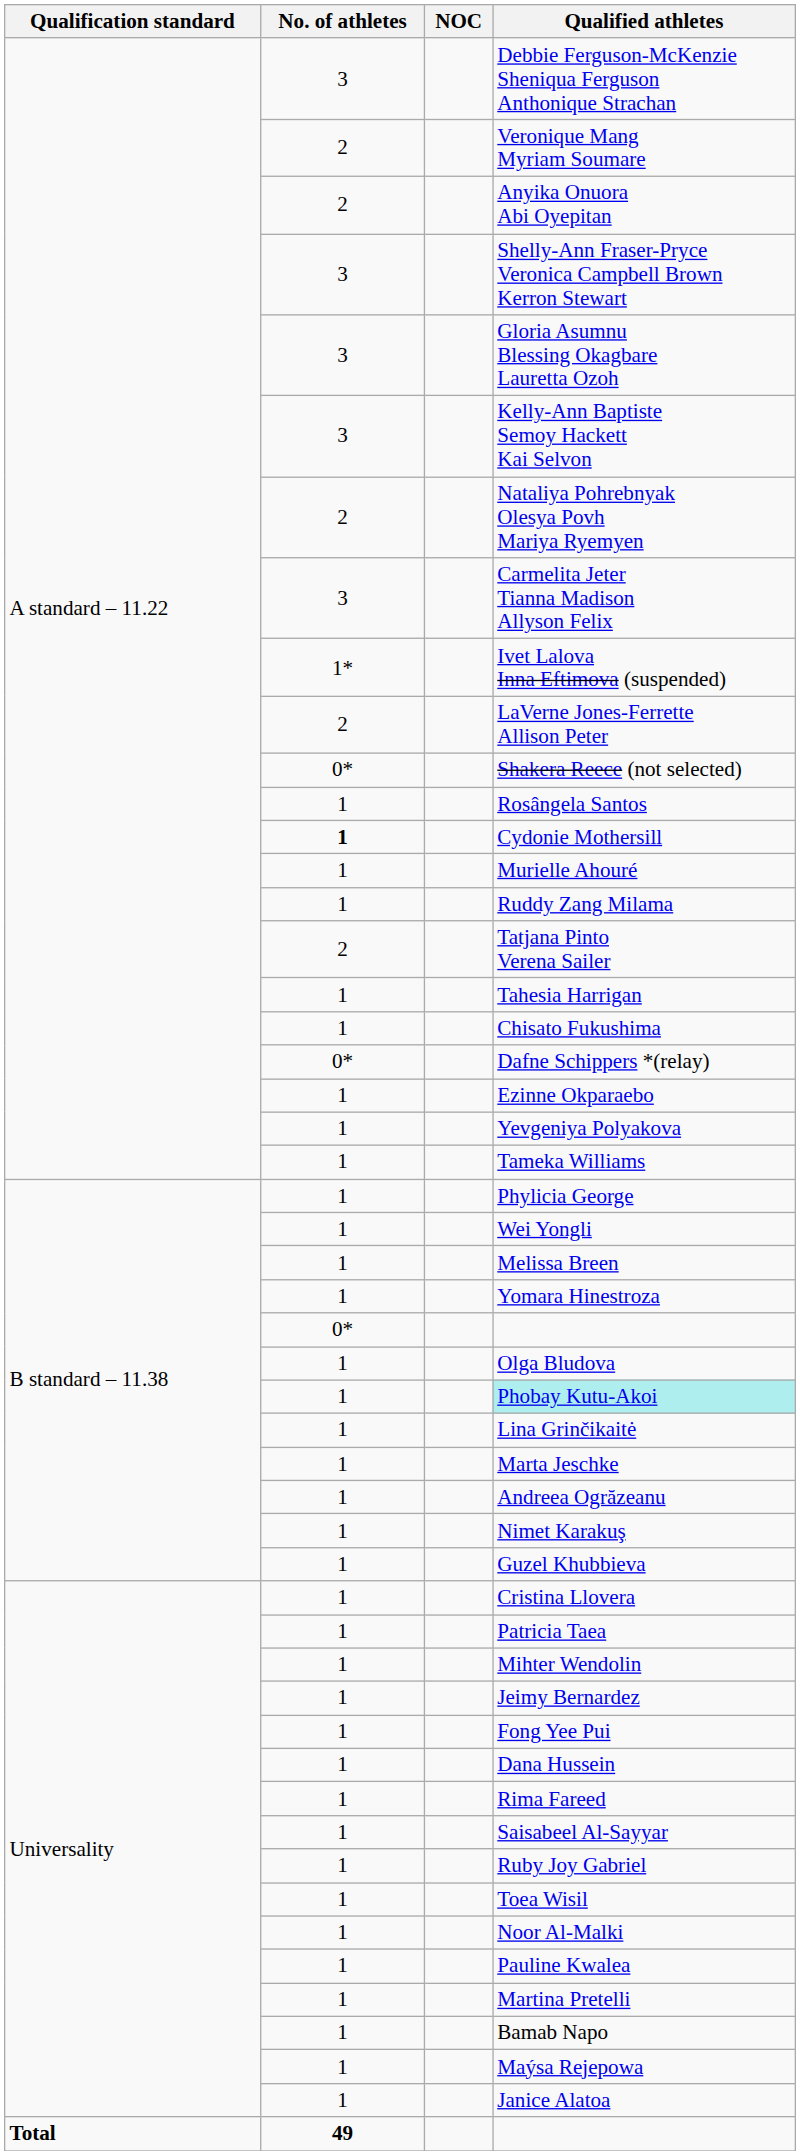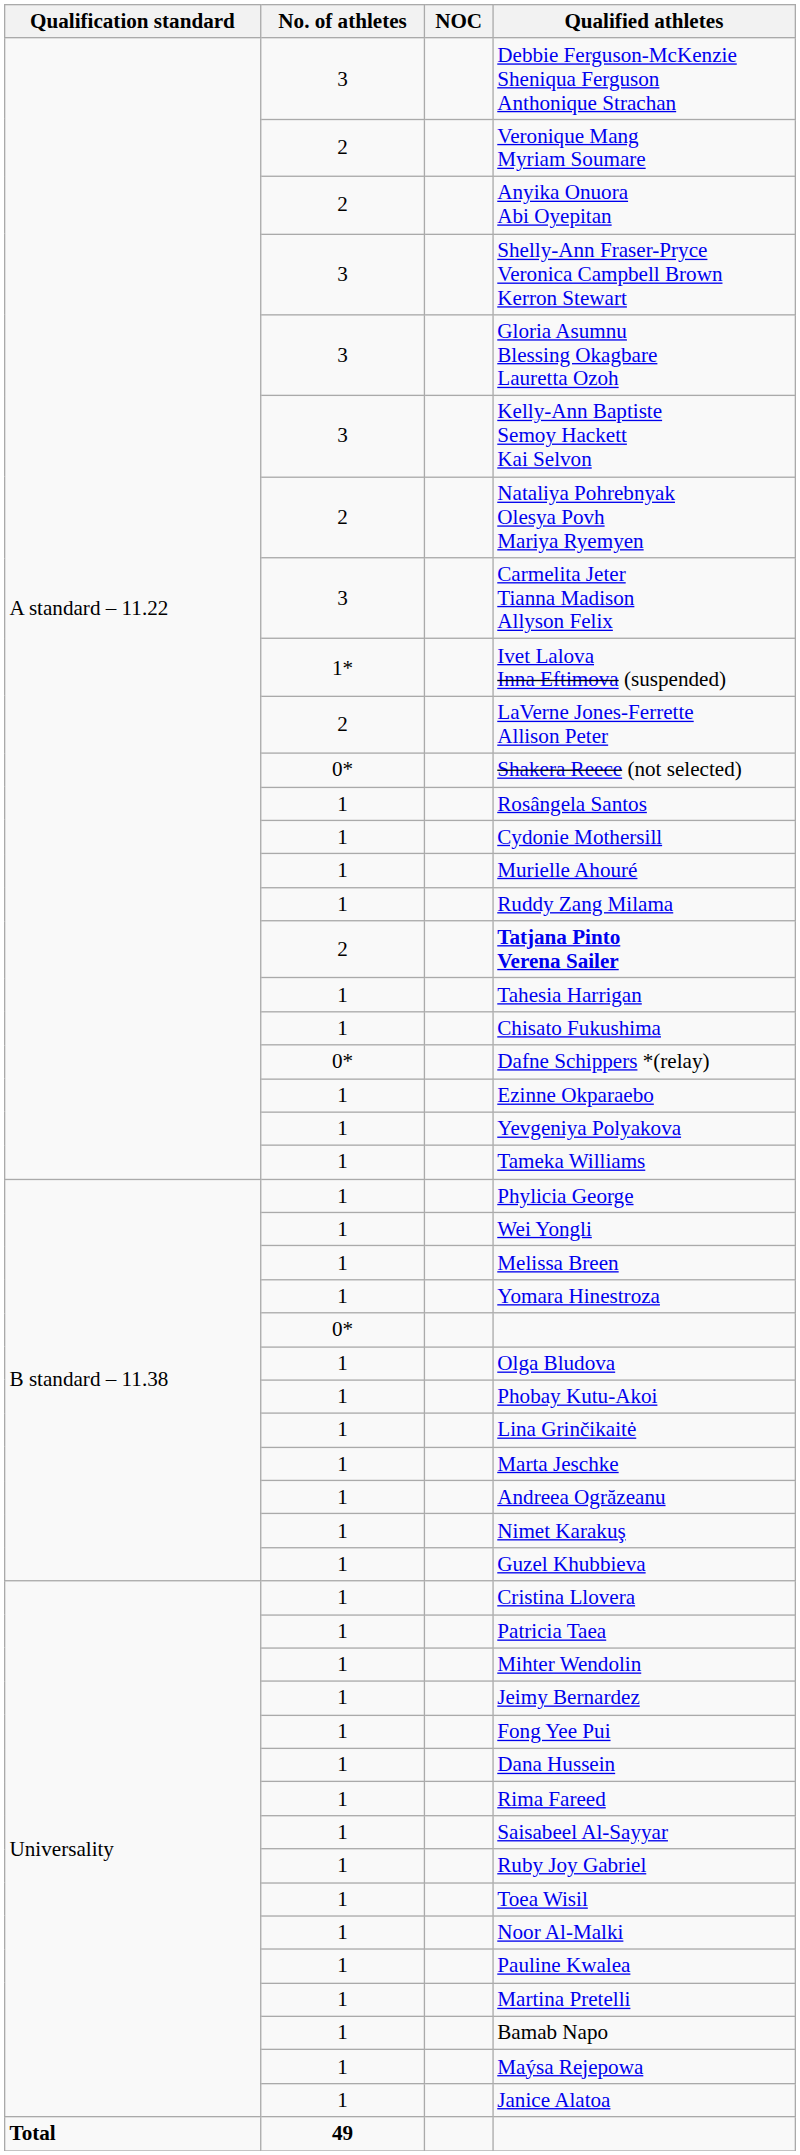(343, 836) bold -> (343, 836) normal
(554, 949) normal -> (559, 949) bold
(577, 1396) paleturquoise background -> (577, 1396) no background
